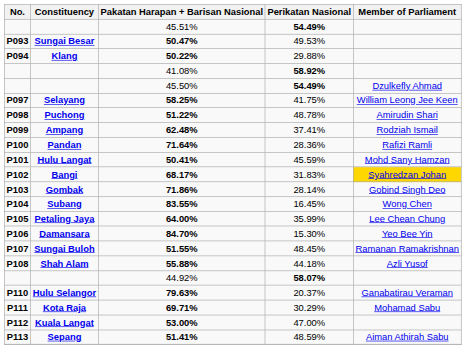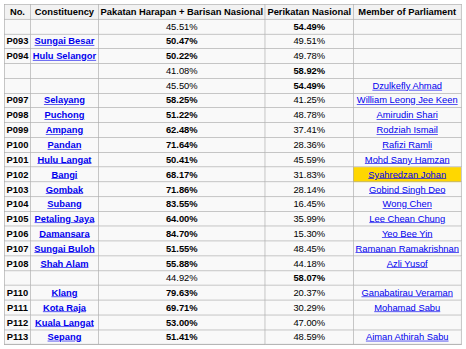(309, 42) 49.53% -> (309, 42) 49.51%
(64, 56) Klang -> (64, 56) Hulu Selangor
(309, 56) 29.88% -> (309, 56) 49.78%
(309, 101) 41.75% -> (309, 101) 41.25%
(64, 293) Hulu Selangor -> (64, 293) Klang
